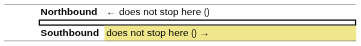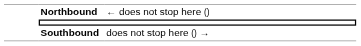(158, 33) khaki background -> (158, 33) no background
